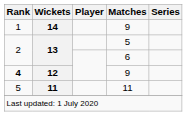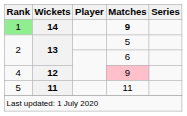(18, 27) no background -> (18, 27) lightgreen background
(127, 27) normal -> (127, 27) bold
(18, 73) bold -> (18, 73) normal
(127, 73) no background -> (127, 73) pink background
